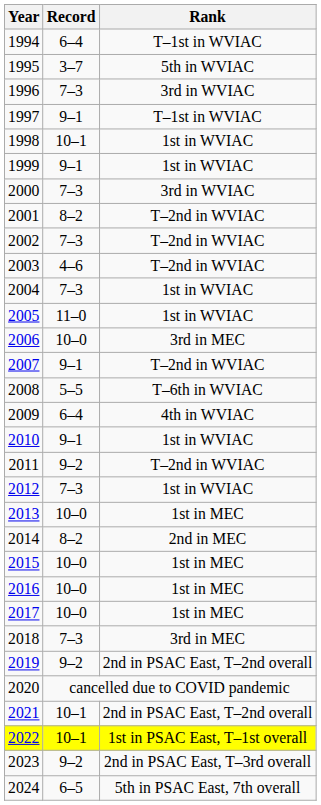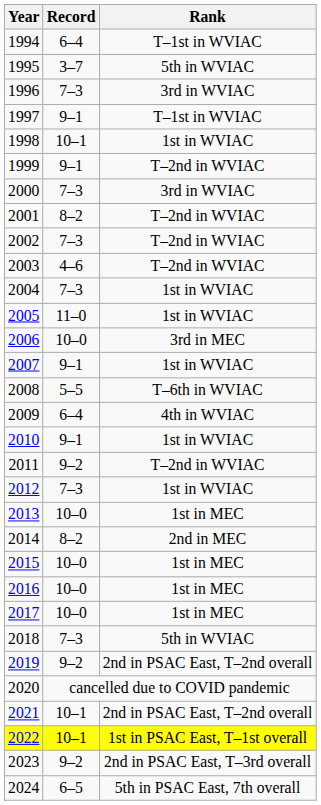(208, 166) 1st in WVIAC -> (208, 166) T–2nd in WVIAC
(208, 365) T–2nd in WVIAC -> (208, 365) 1st in WVIAC
(208, 638) 3rd in MEC -> (208, 638) 5th in WVIAC
